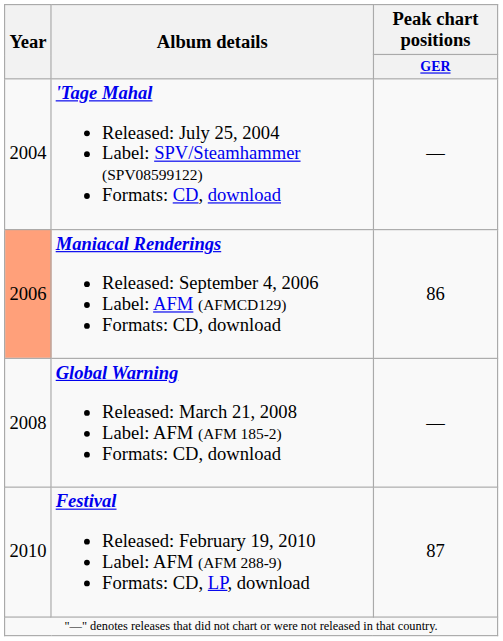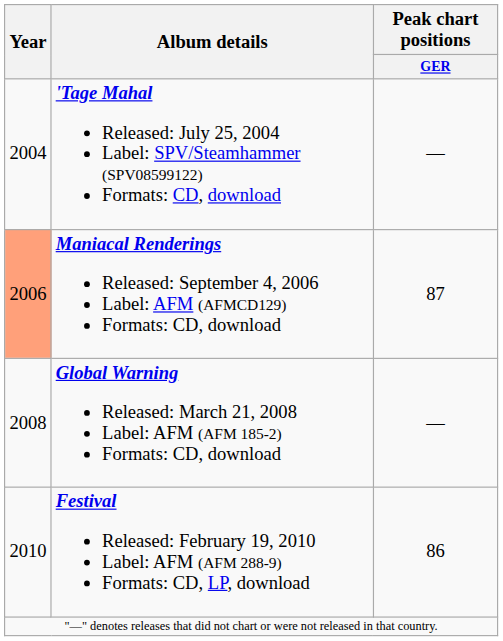(435, 293) 86 -> (435, 293) 87
(435, 551) 87 -> (435, 551) 86
